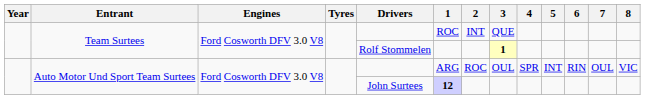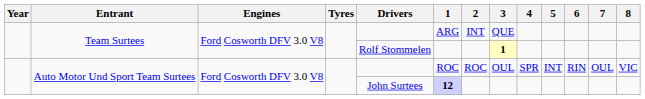(448, 31) ROC -> (448, 31) ARG
(448, 67) ARG -> (448, 67) ROC
